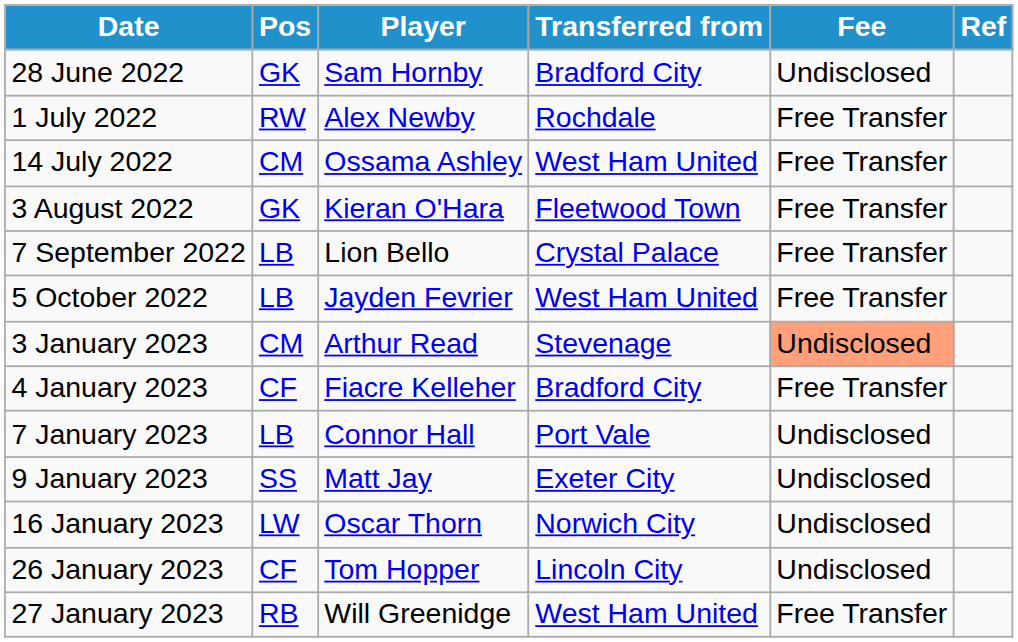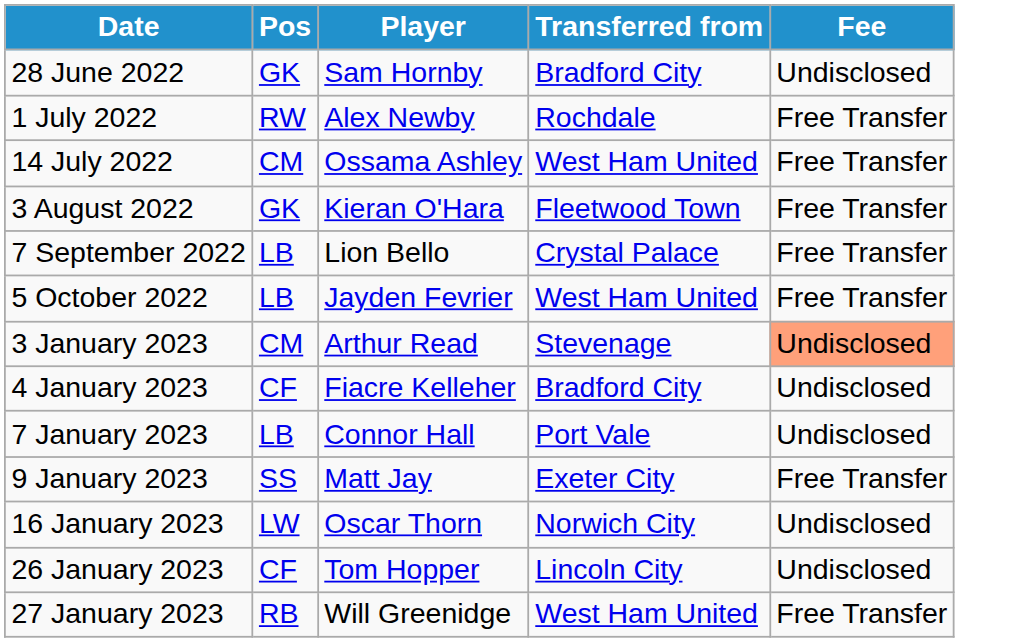- column: (983, 27)
(862, 388) Free Transfer -> (854, 388) Undisclosed
(854, 478) Undisclosed -> (862, 478) Free Transfer
